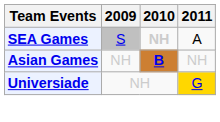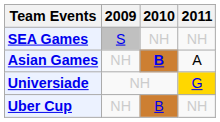(159, 39) bold -> (159, 39) normal
(197, 39) A -> (197, 39) NH
(197, 61) NH -> (197, 61) A
+ row: (40, 106)
